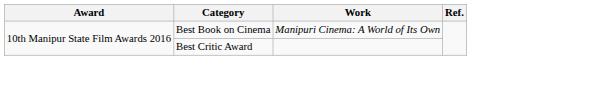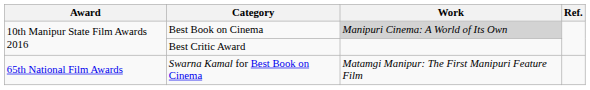(358, 30) no background -> (425, 30) lightgrey background
+ row: (239, 70)
